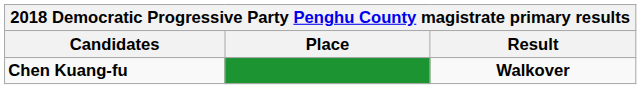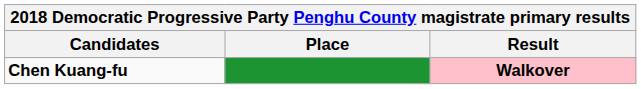(533, 70) no background -> (533, 70) pink background
